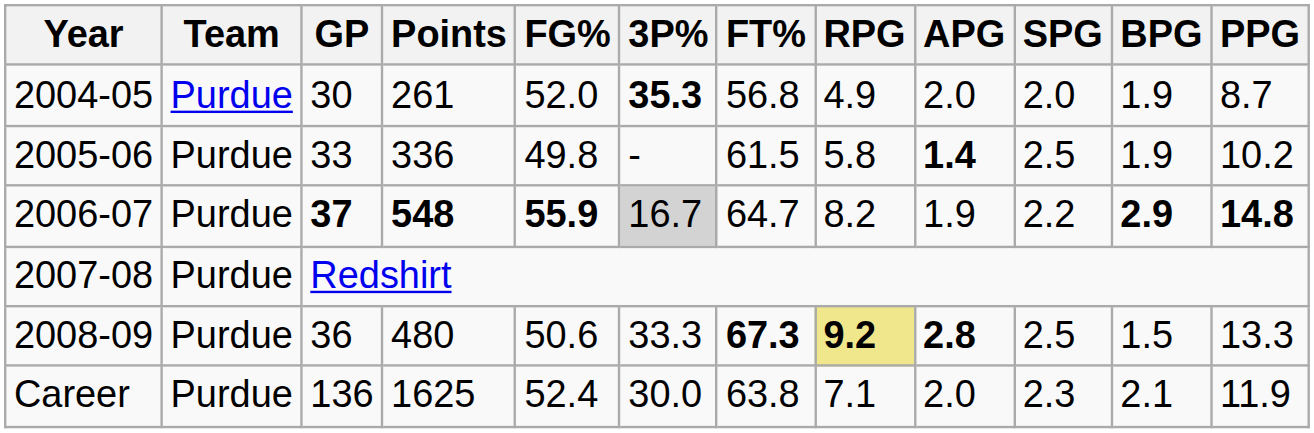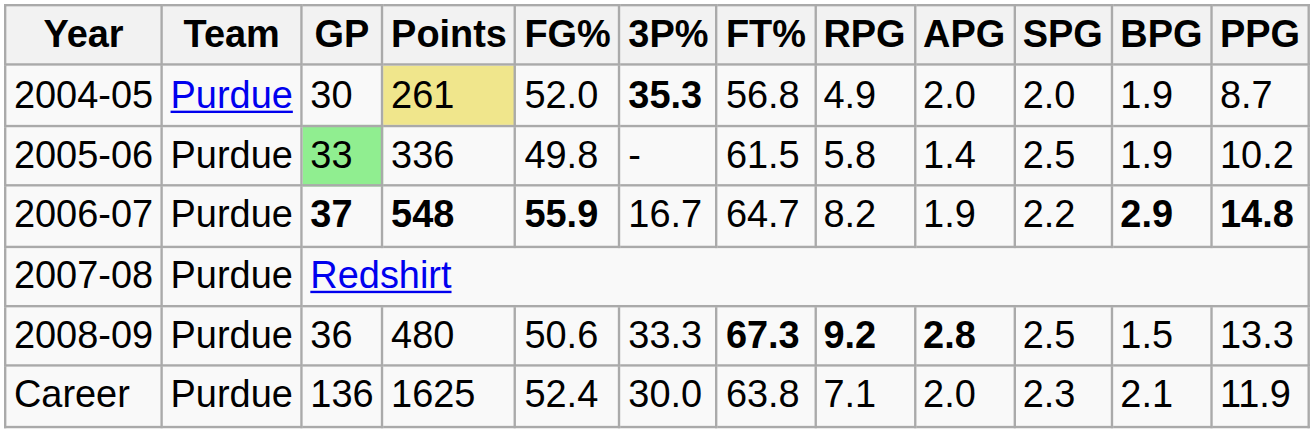(423, 94) no background -> (423, 94) khaki background
(331, 154) no background -> (331, 154) lightgreen background
(949, 154) bold -> (949, 154) normal
(665, 214) lightgrey background -> (665, 214) no background
(850, 335) khaki background -> (850, 335) no background
